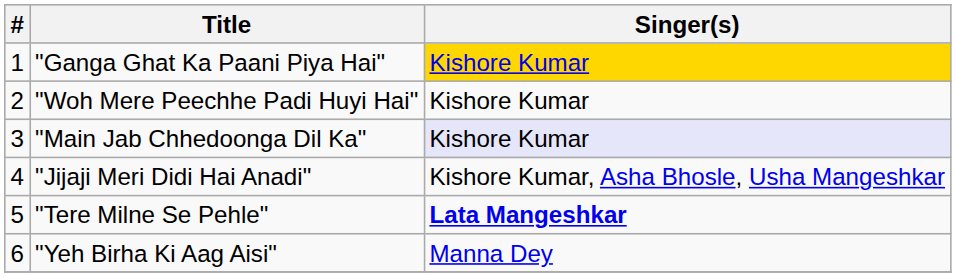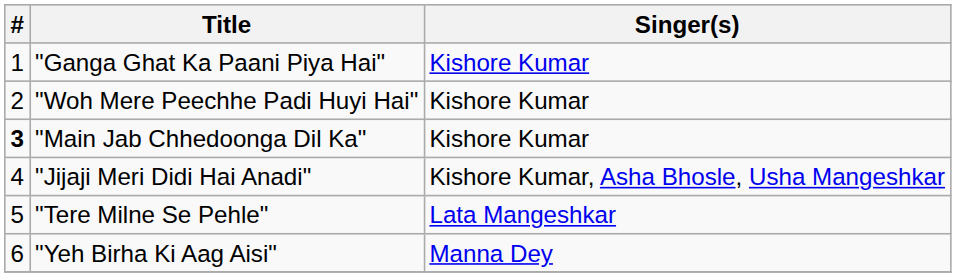(509, 62) gold background -> (509, 62) no background
(17, 139) normal -> (17, 139) bold
(509, 139) lavender background -> (509, 139) no background
(528, 215) bold -> (523, 215) normal
